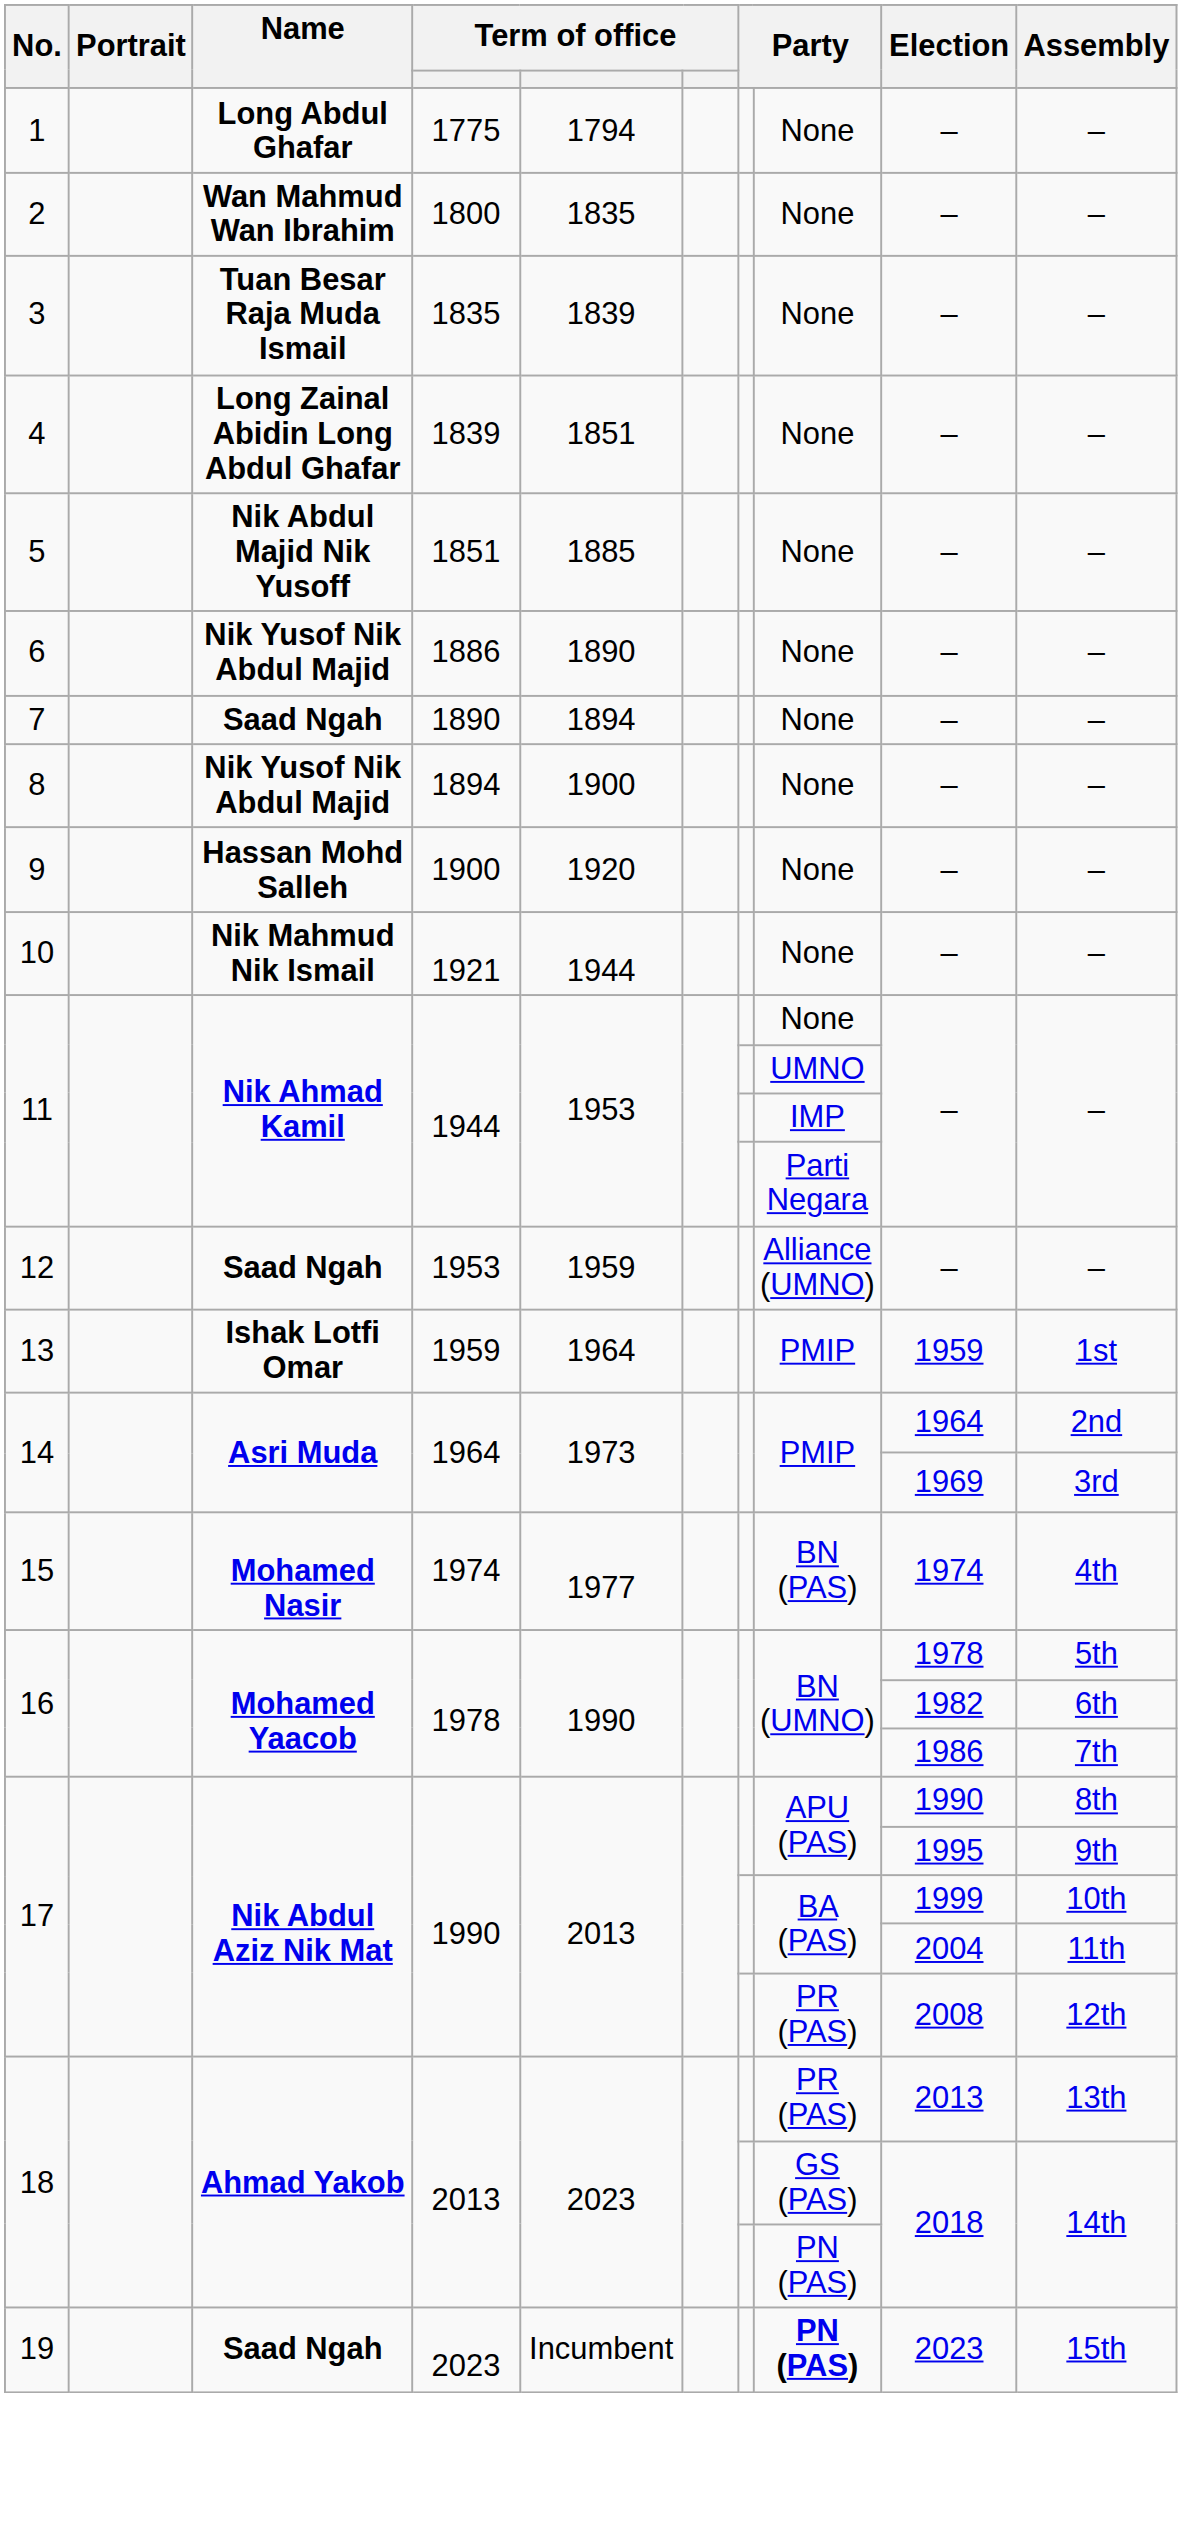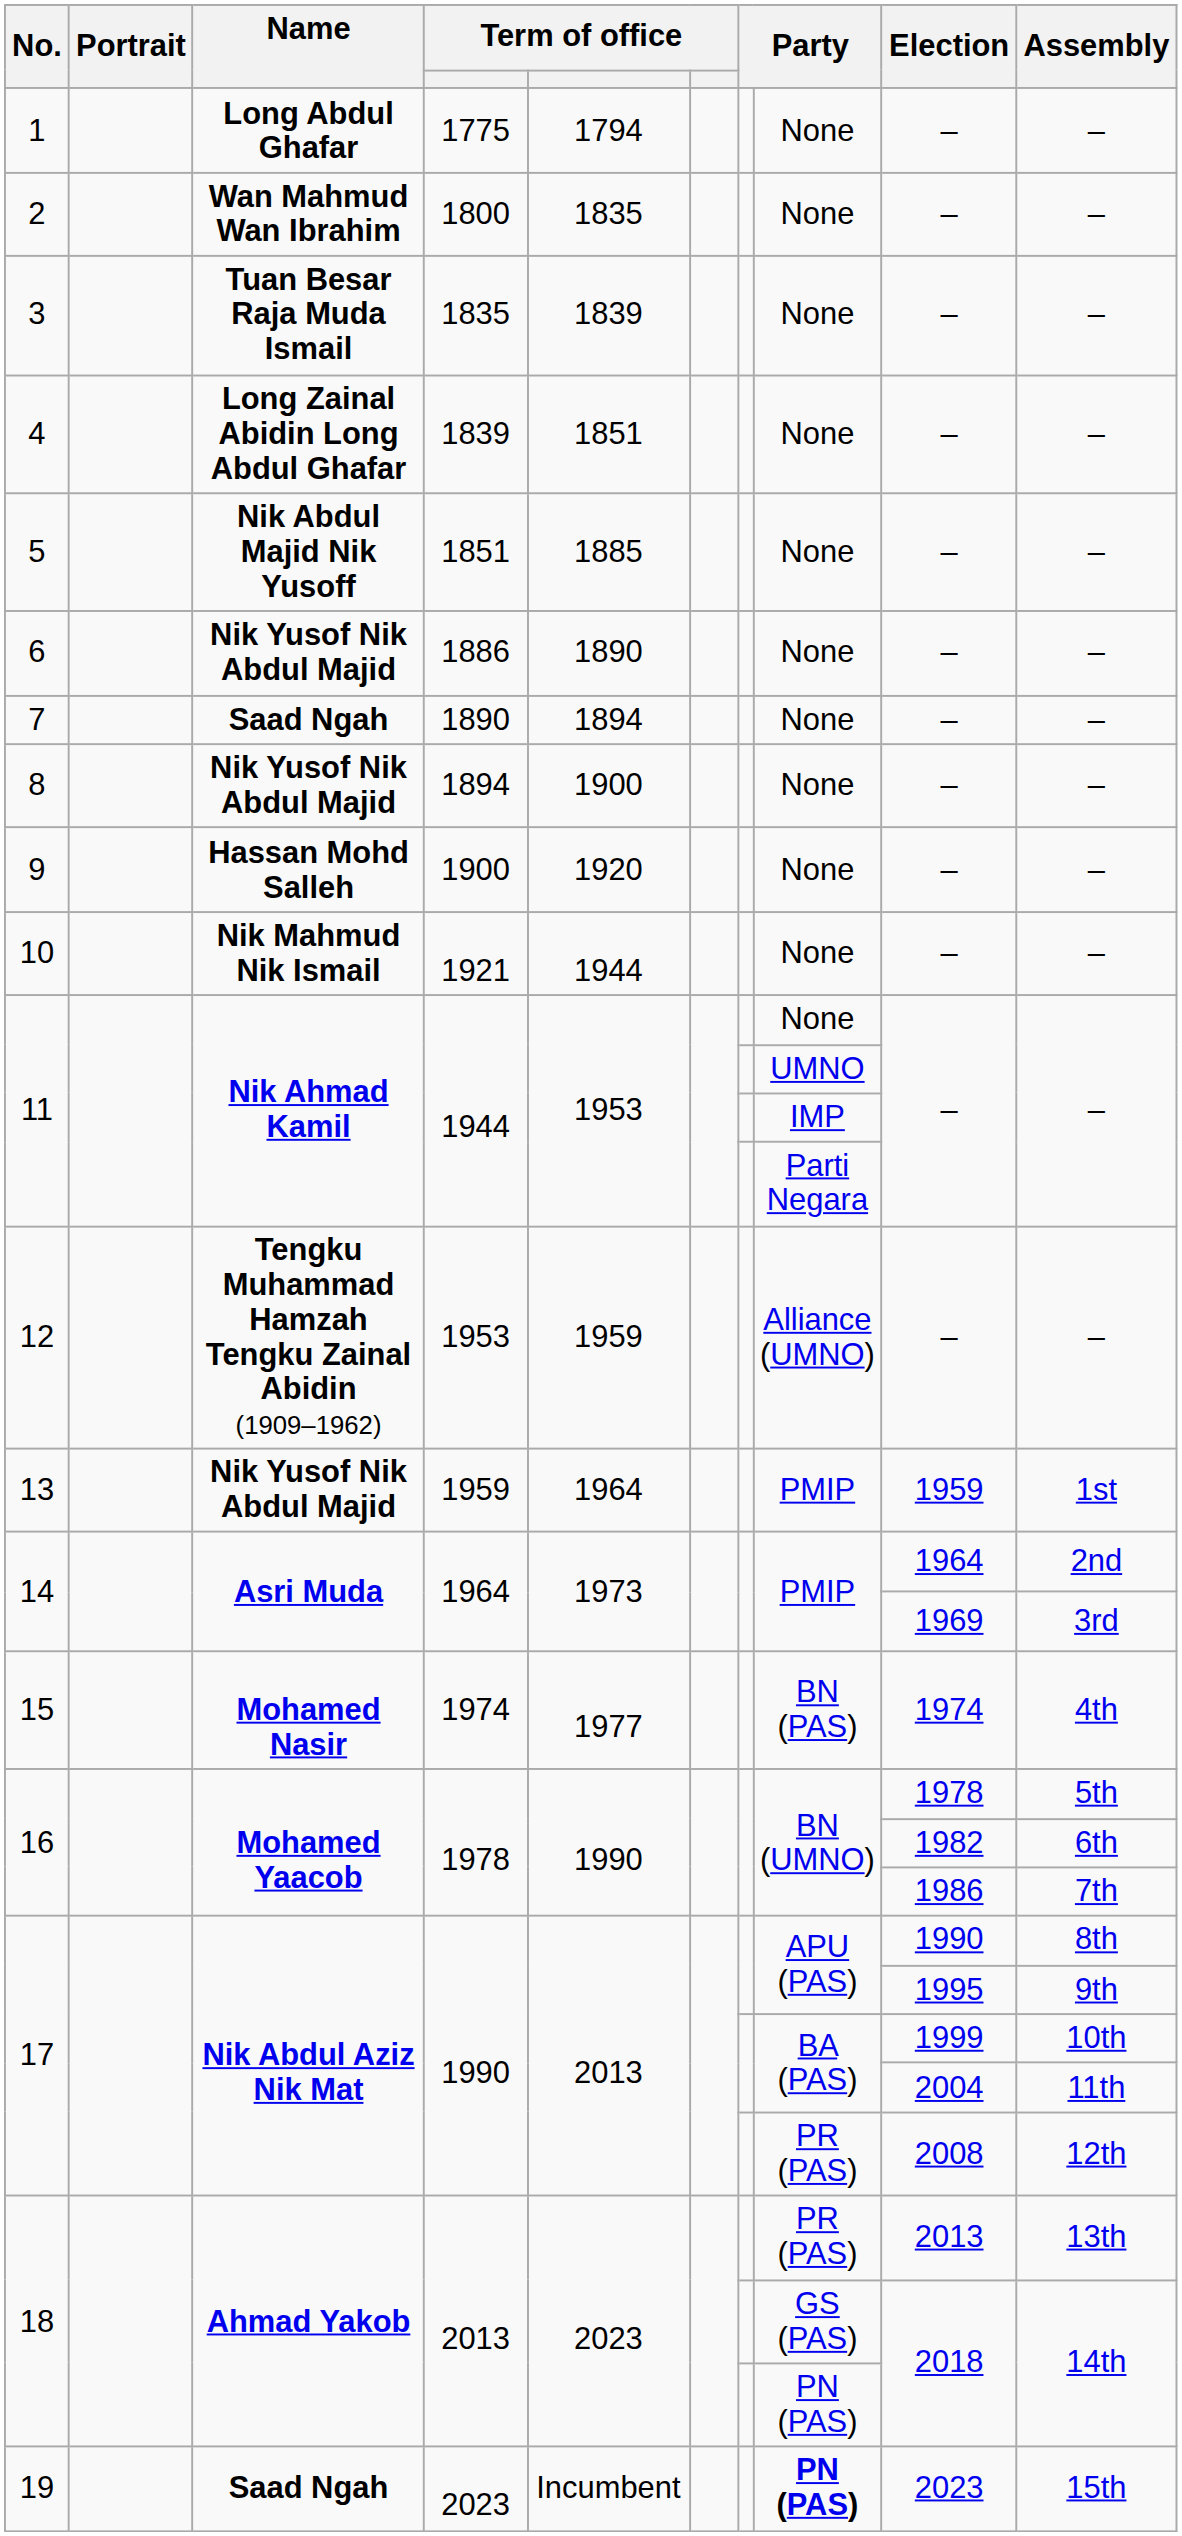(303, 1267) Saad Ngah -> (309, 1336) Tengku Muhammad Hamzah Tengku Zainal Abidin (1909–1962)
(303, 1351) Ishak Lotfi Omar -> (309, 1489) Nik Yusof Nik Abdul Majid
